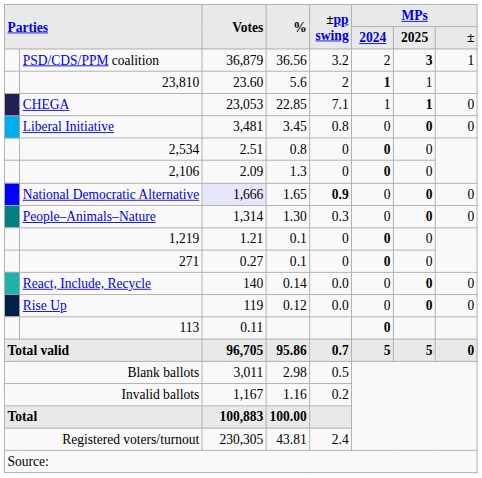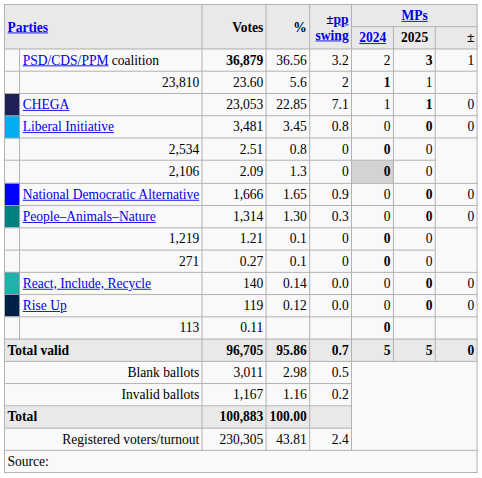(245, 60) normal -> (245, 60) bold
(387, 171) no background -> (387, 171) lightgrey background
(248, 194) lavender background -> (248, 194) no background
(340, 194) bold -> (340, 194) normal
